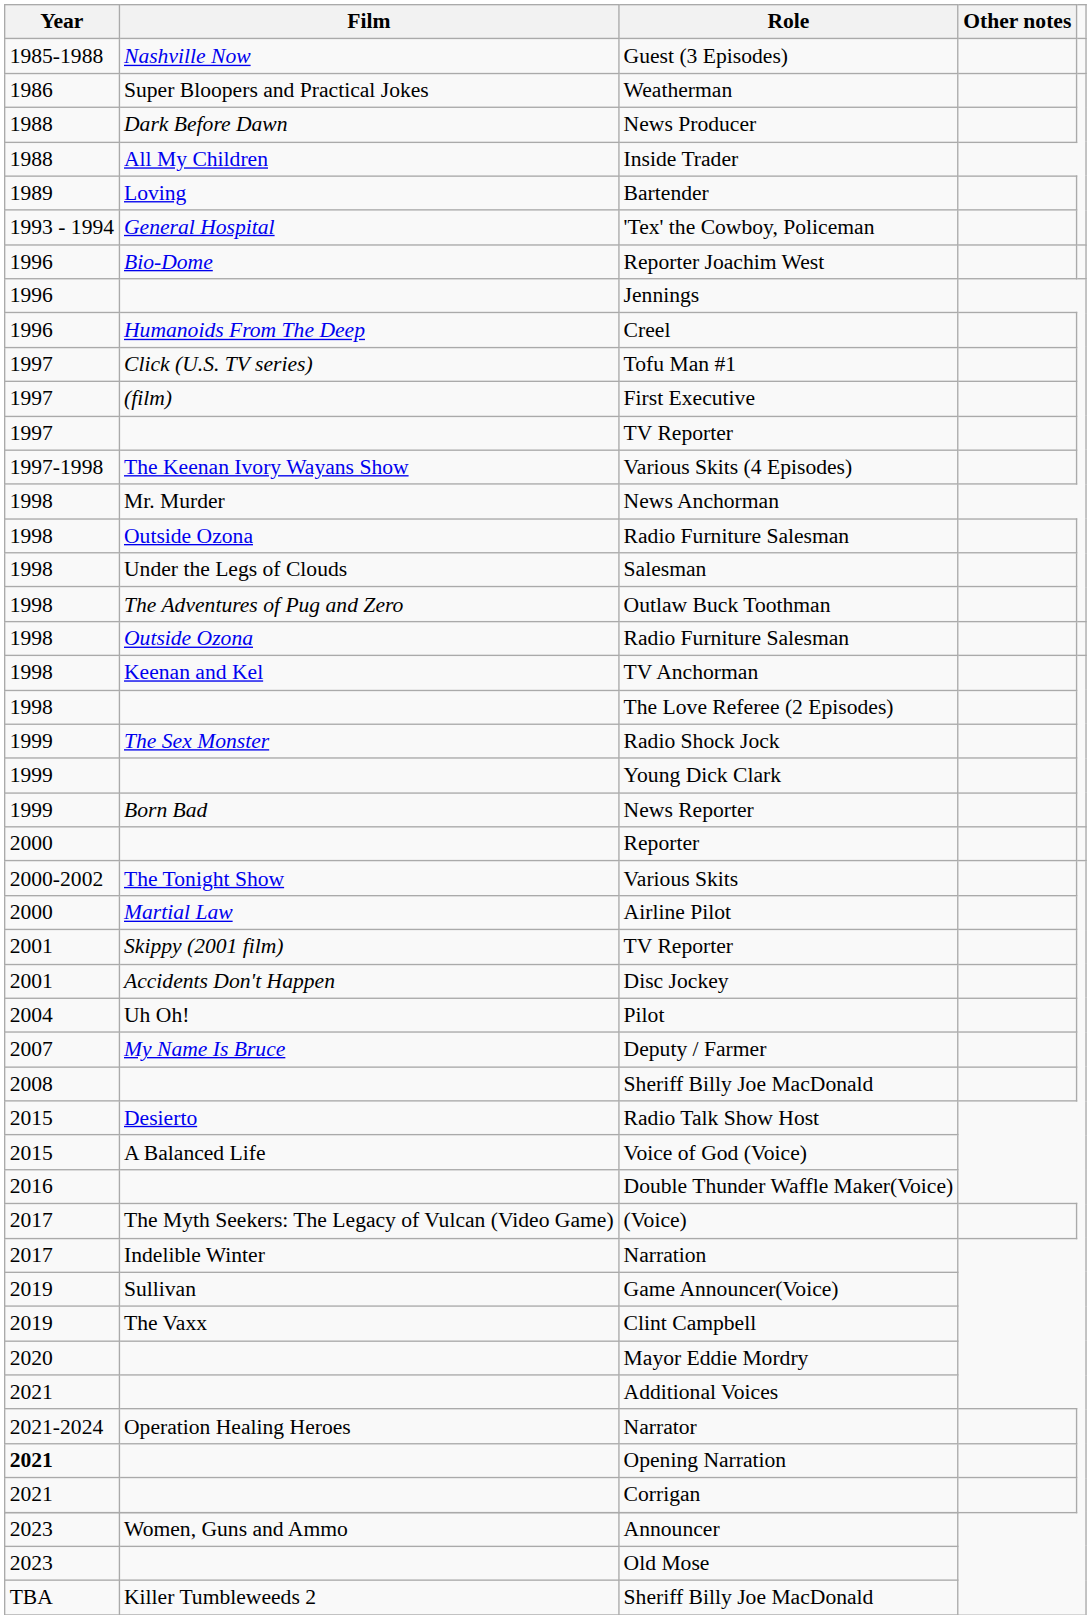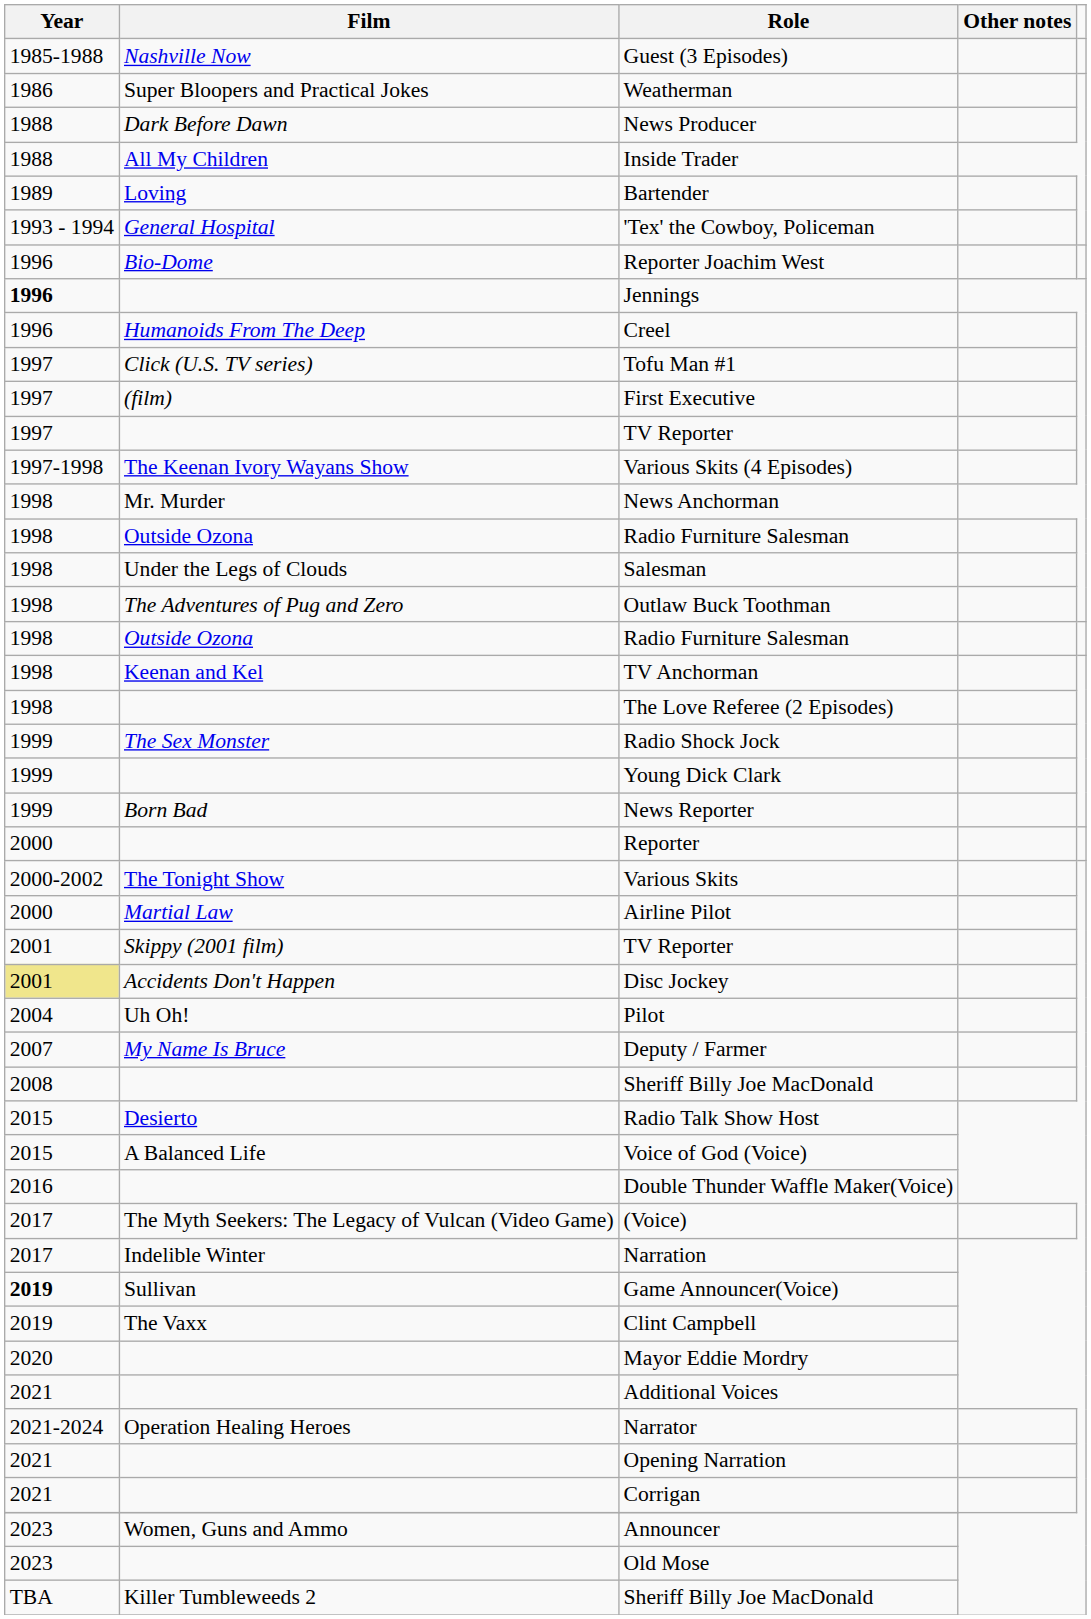(31, 295) normal -> (31, 295) bold
(31, 980) no background -> (31, 980) khaki background
(31, 1289) normal -> (31, 1289) bold
(31, 1460) bold -> (31, 1460) normal
